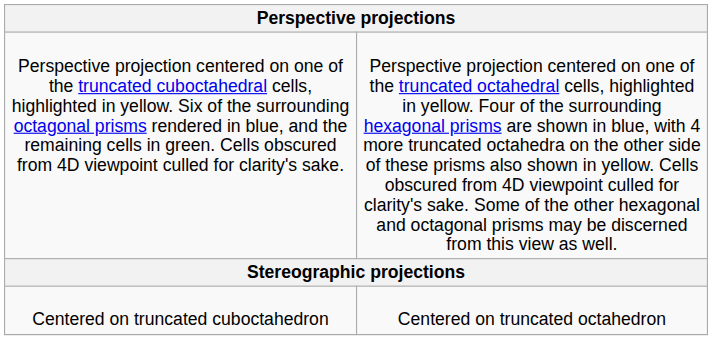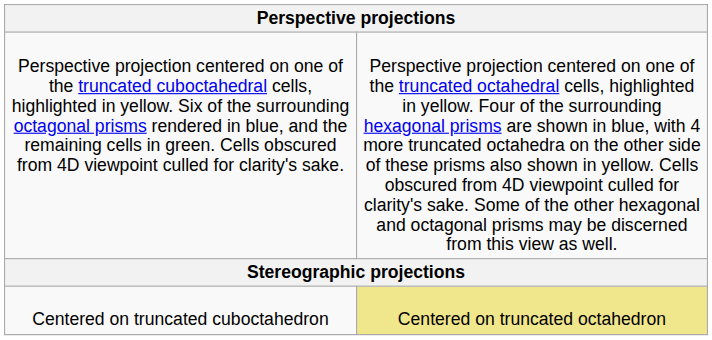(532, 319) no background -> (532, 319) khaki background
